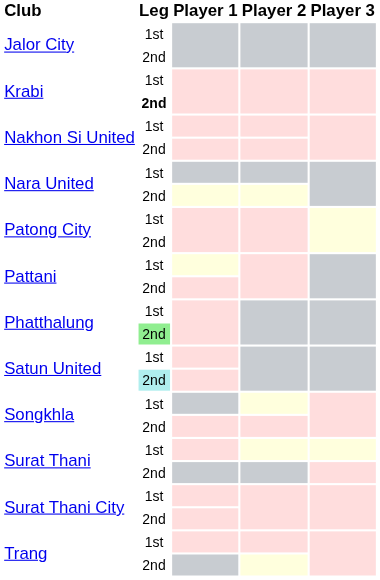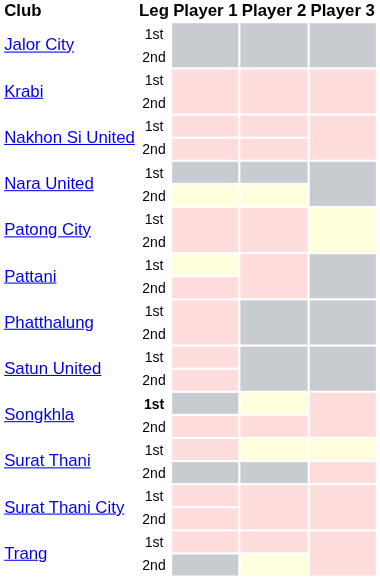(154, 102) bold -> (154, 104) normal
(154, 335) lightgreen background -> (154, 335) no background
(154, 381) paleturquoise background -> (154, 381) no background
(154, 404) normal -> (154, 403) bold
